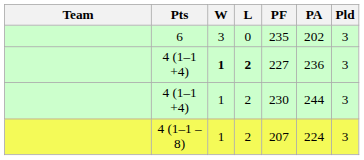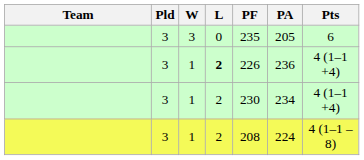columns swapped: (345, 15) <-> (180, 15)
(314, 36) 202 -> (285, 36) 205
(221, 64) bold -> (192, 64) normal
(279, 64) 227 -> (250, 64) 226
(314, 100) 244 -> (285, 100) 234
(279, 136) 207 -> (250, 136) 208
